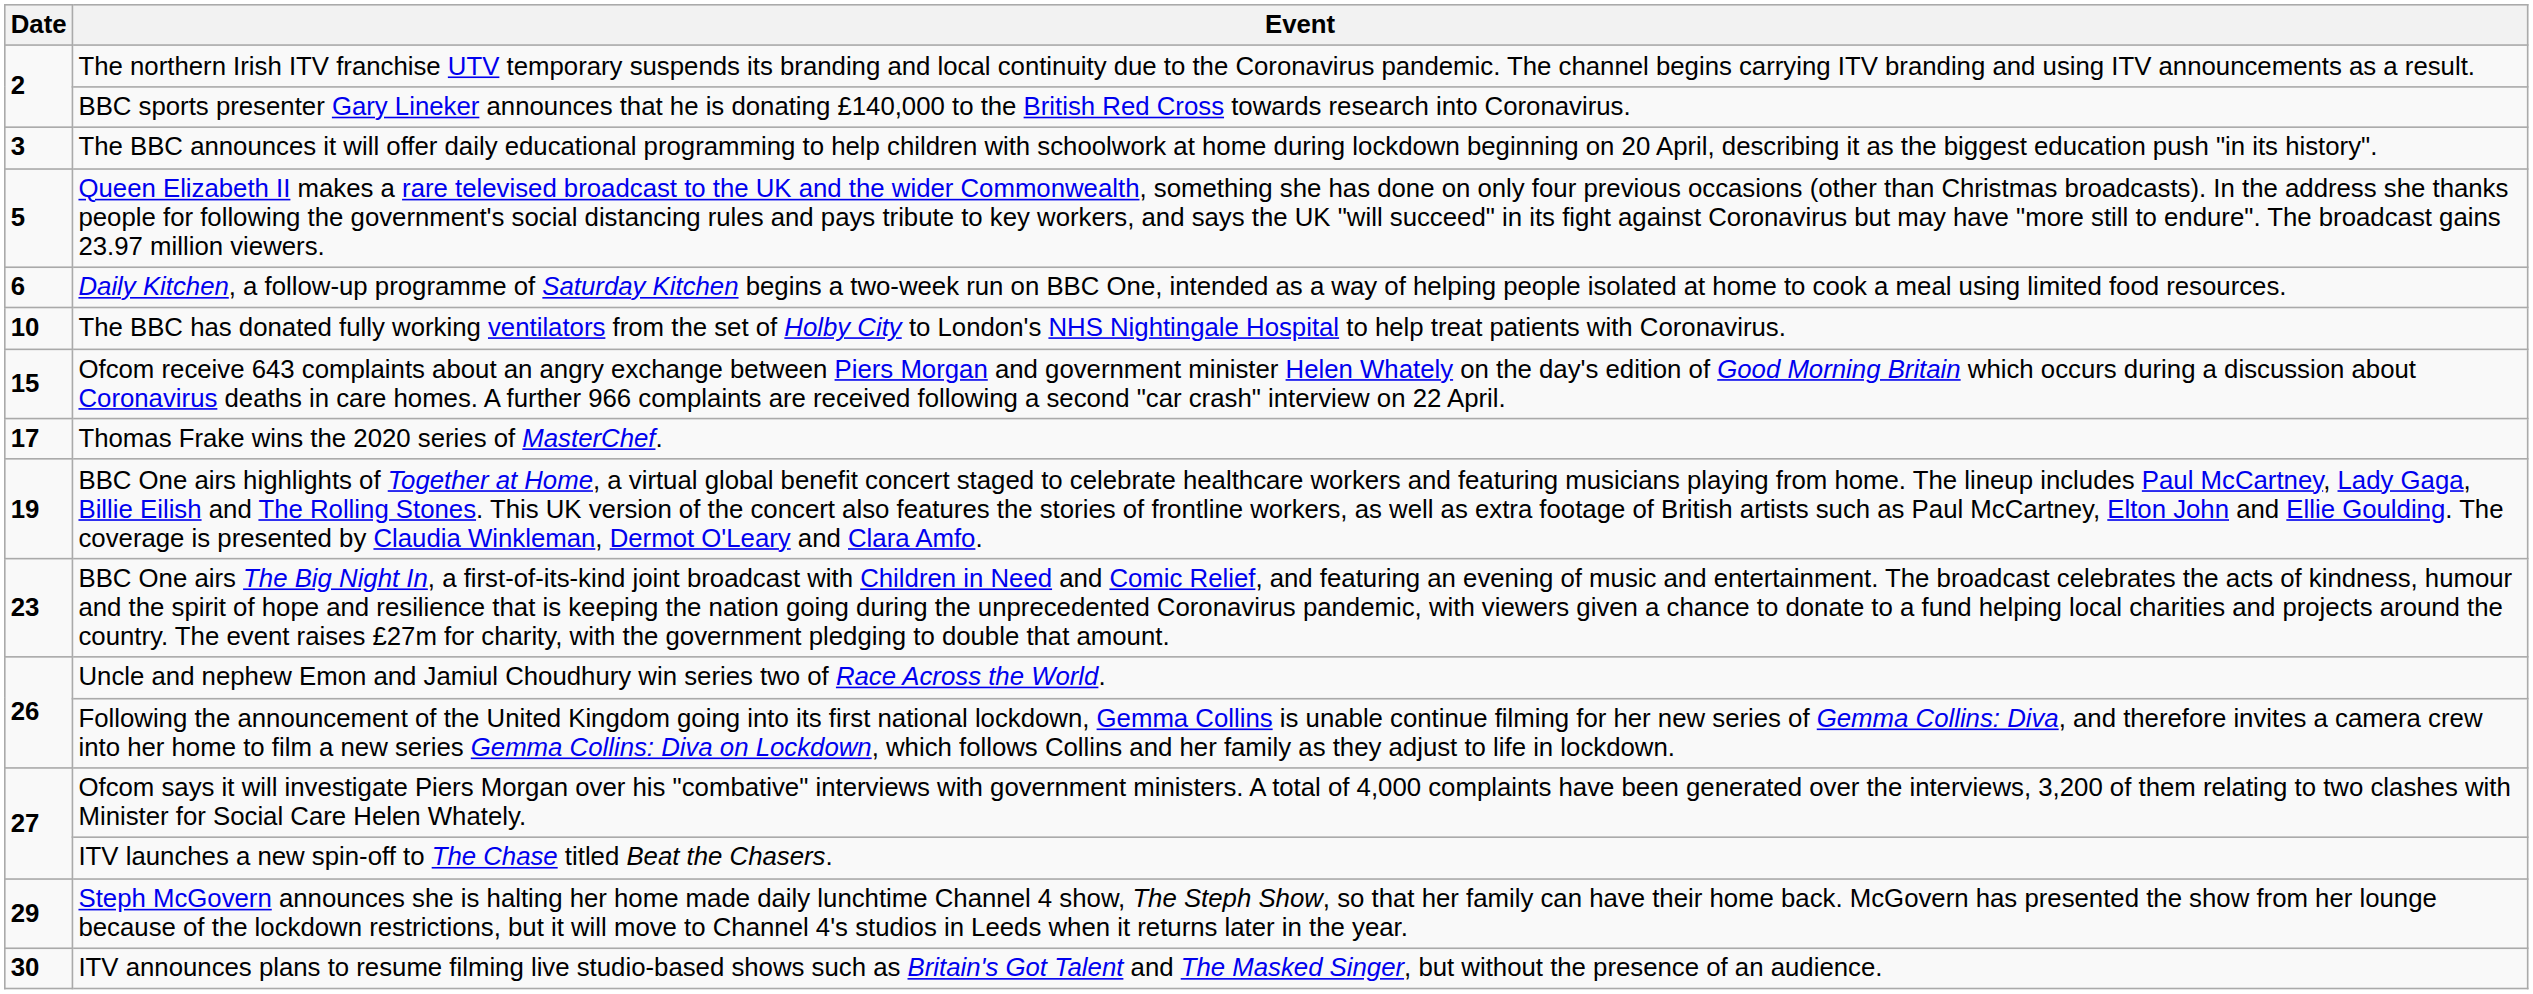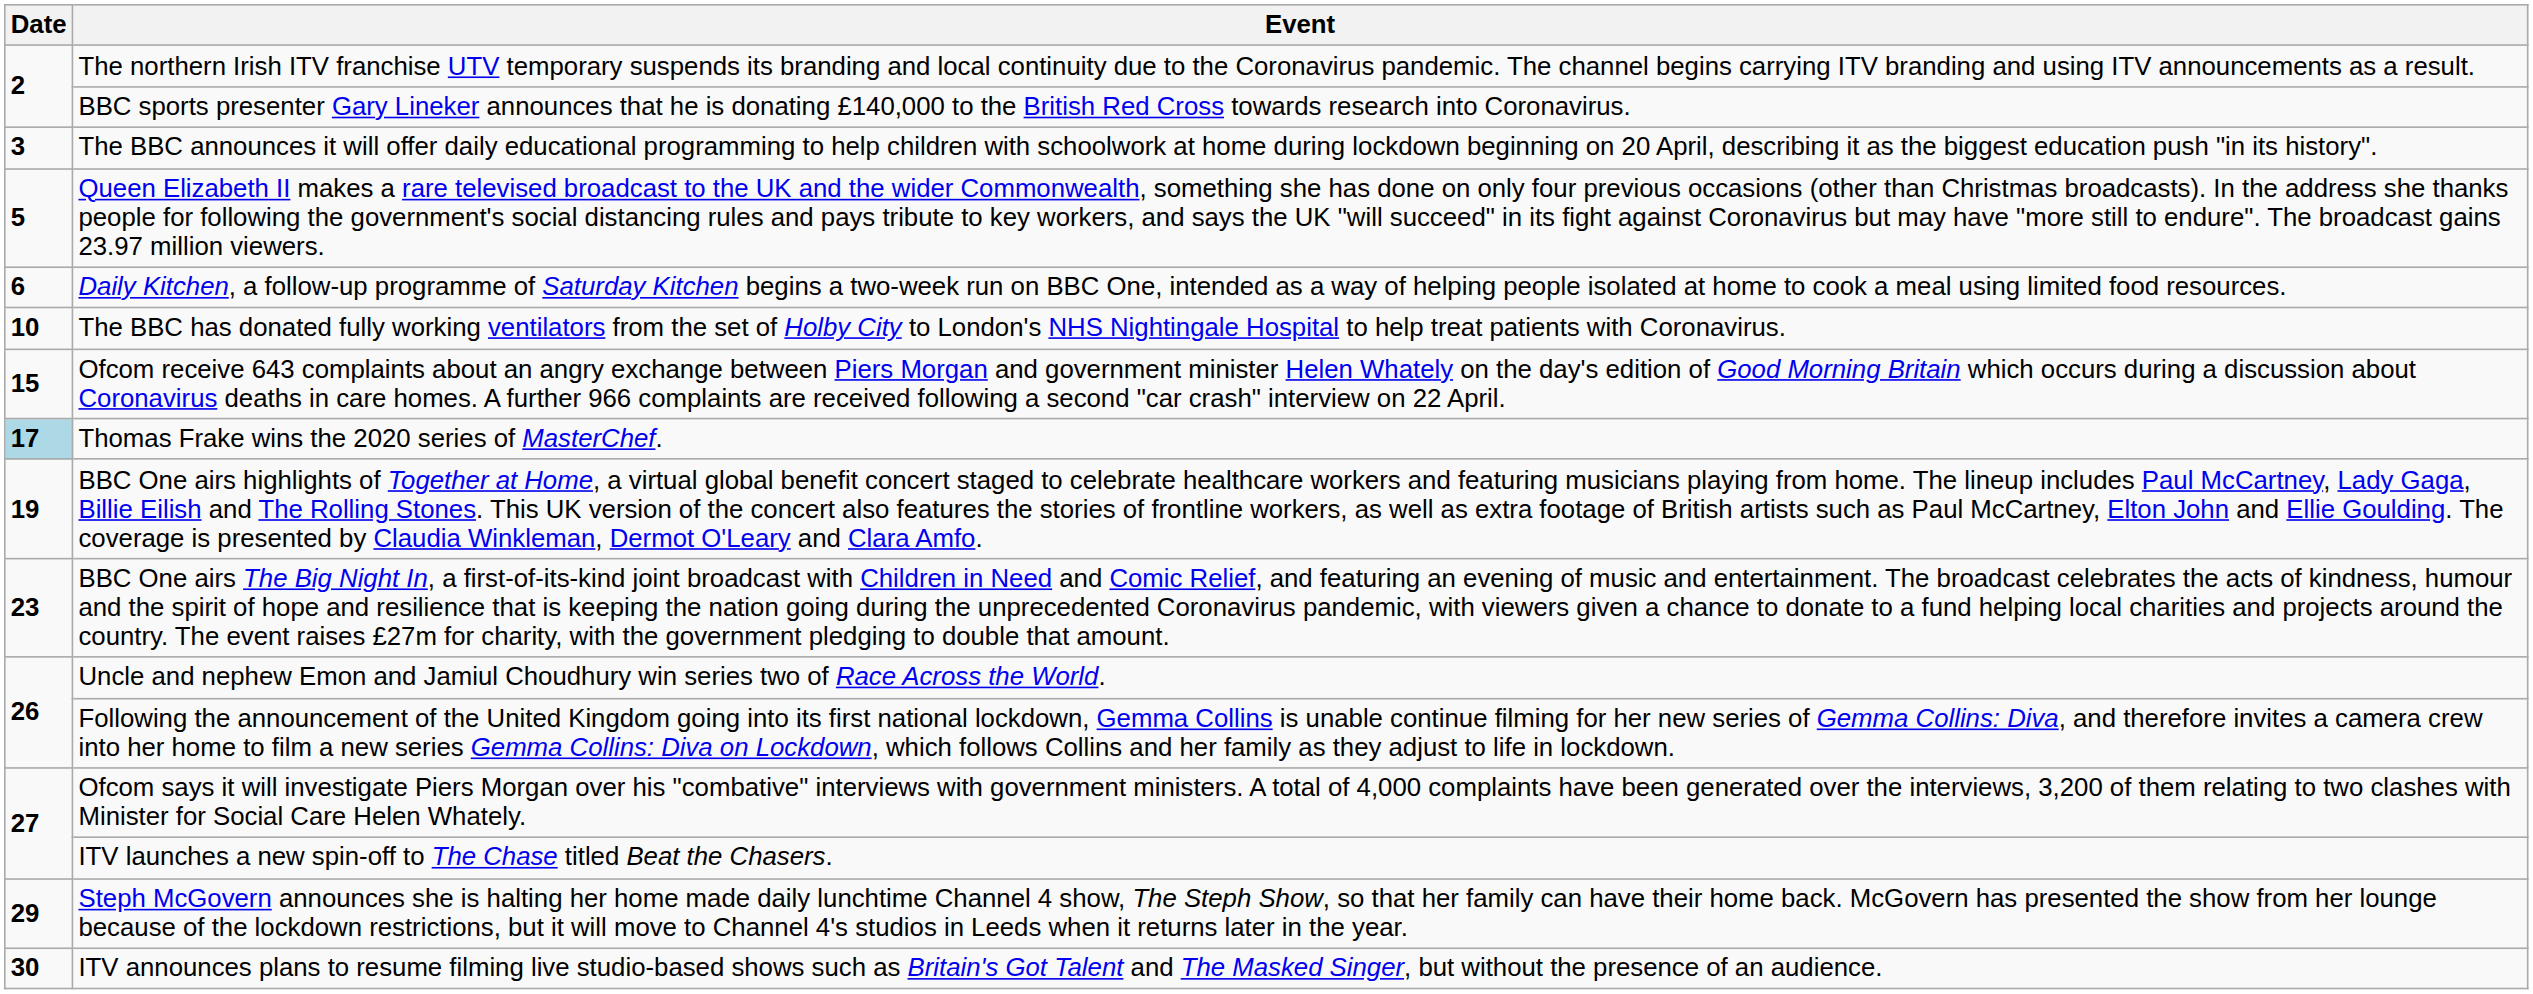(25, 438) no background -> (25, 438) lightblue background
